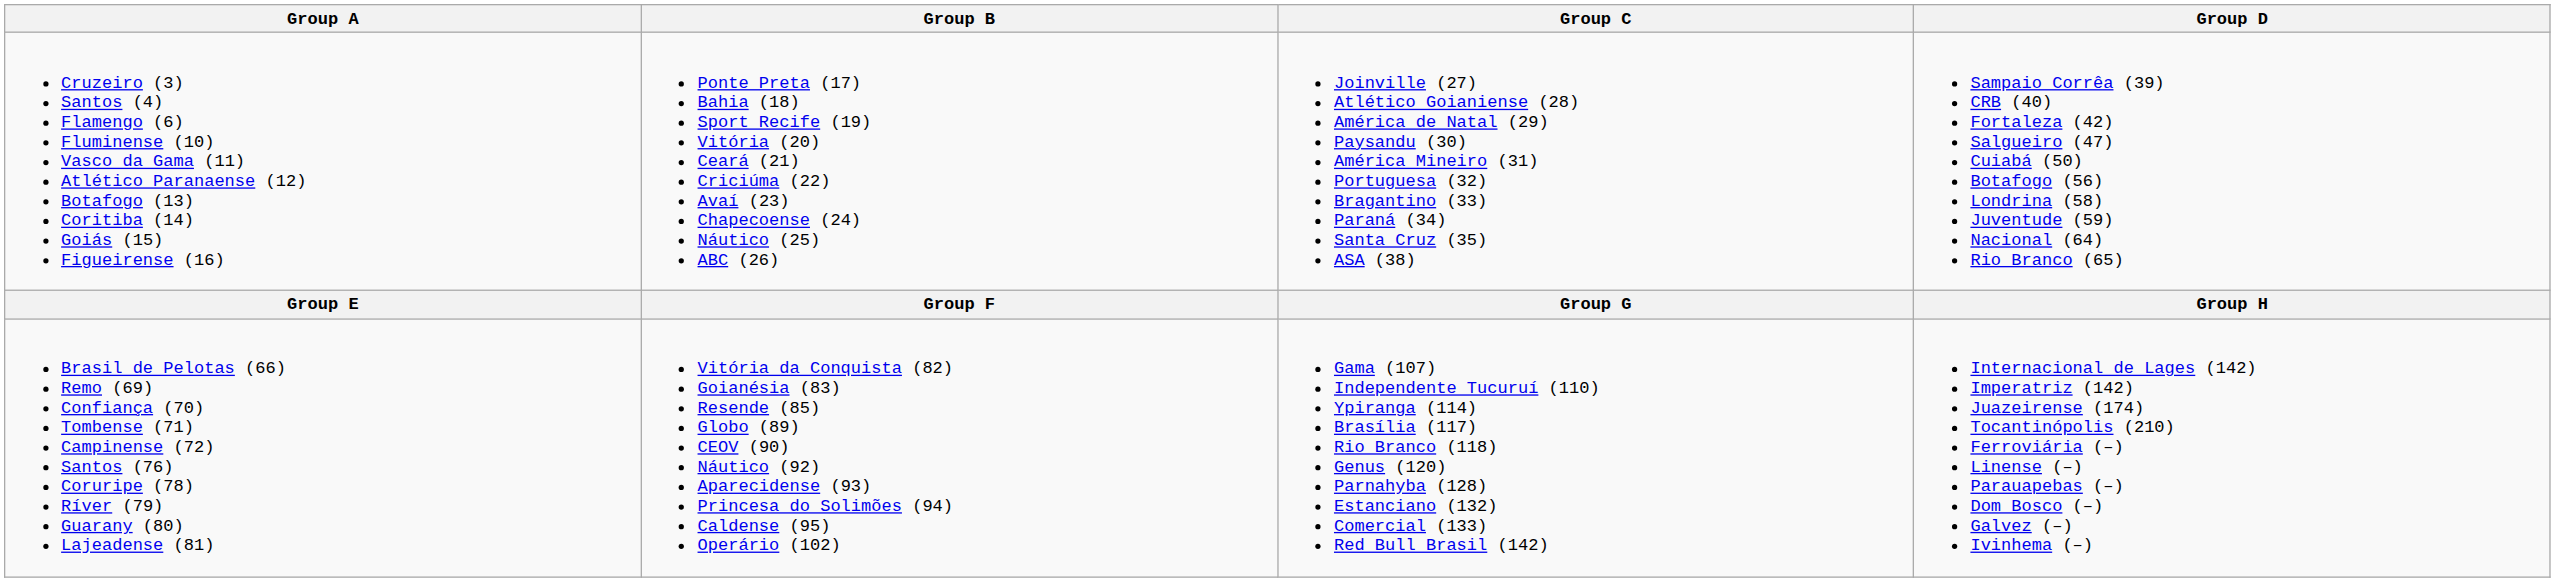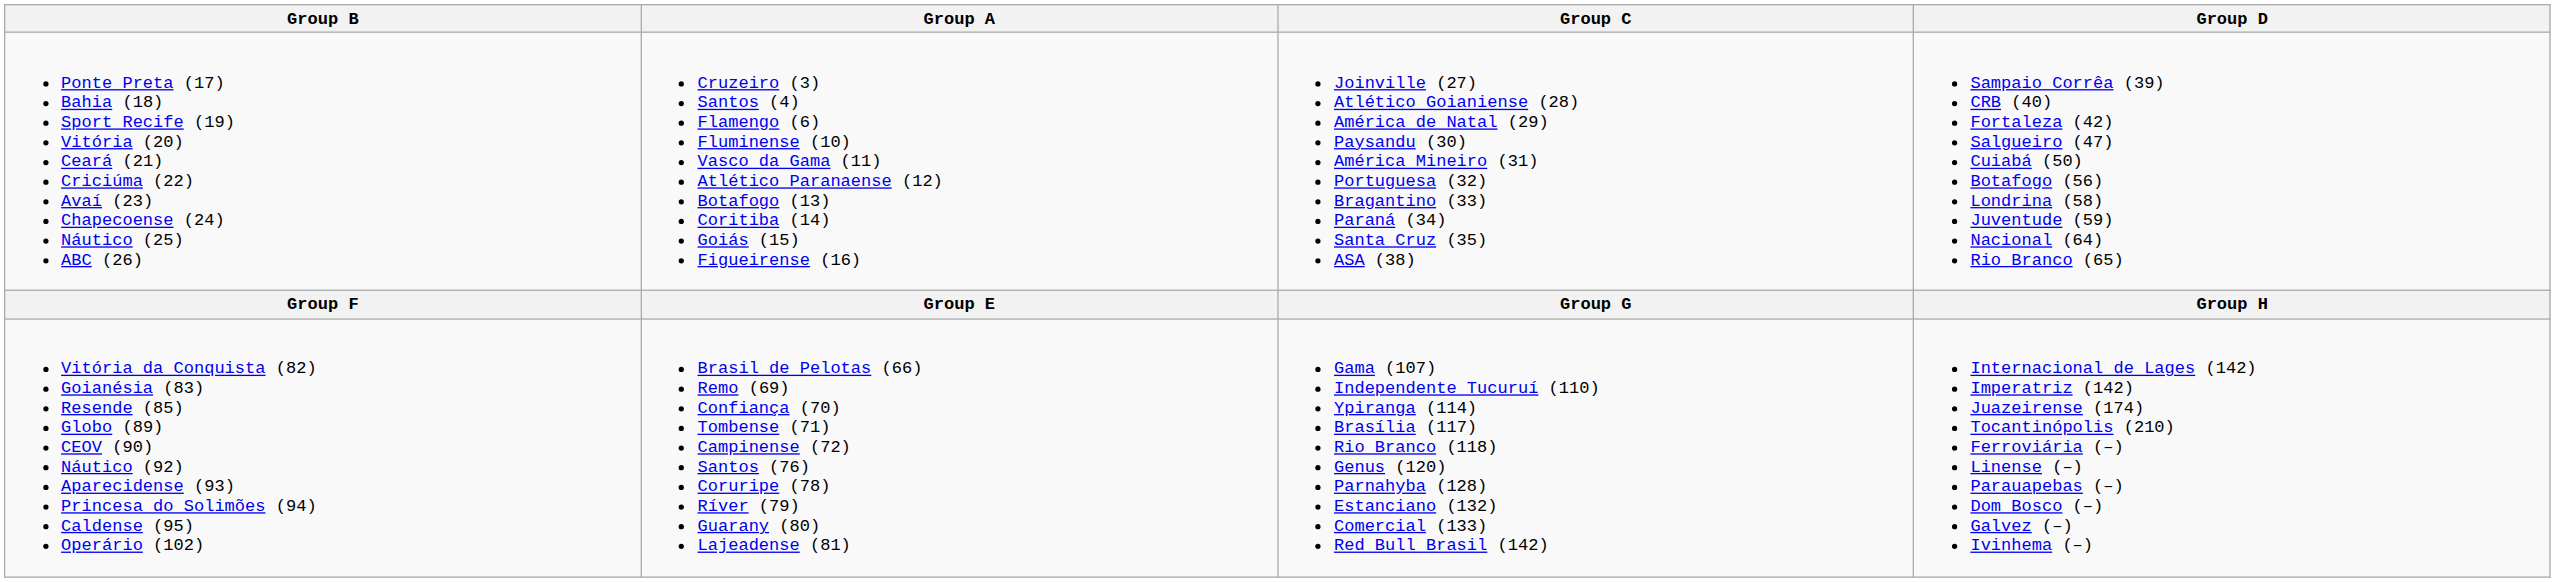columns swapped: (323, 19) <-> (959, 19)
